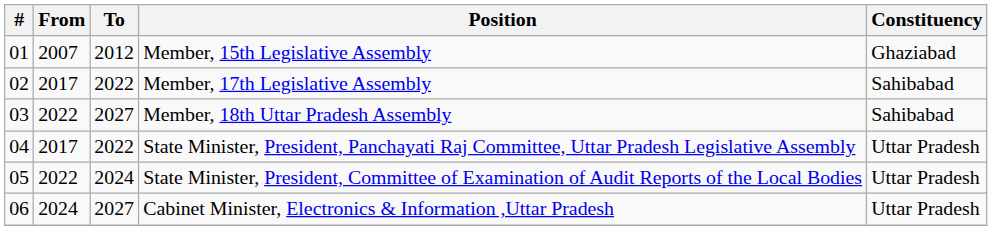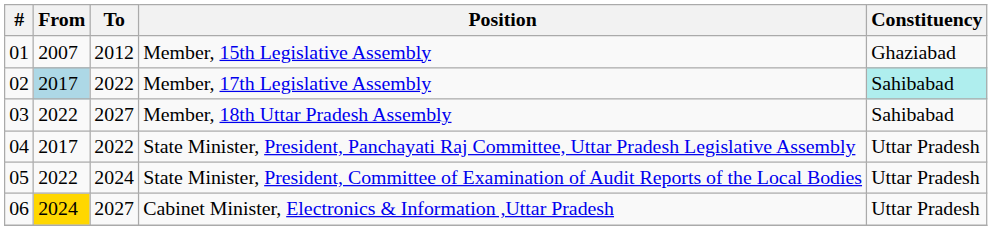(58, 83) no background -> (58, 83) lightblue background
(912, 83) no background -> (912, 83) paleturquoise background
(58, 209) no background -> (58, 209) gold background
